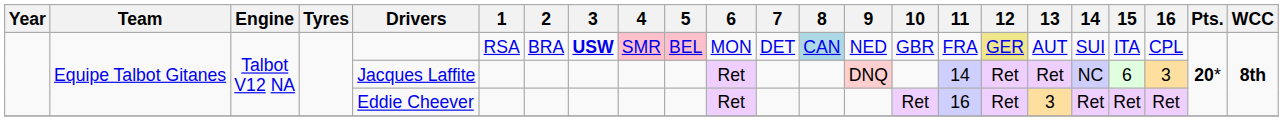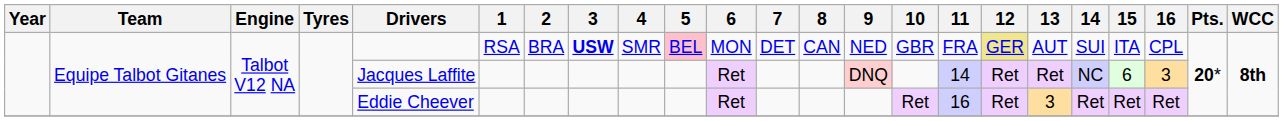(641, 47) pink background -> (641, 47) no background
(822, 47) lightblue background -> (822, 47) no background
